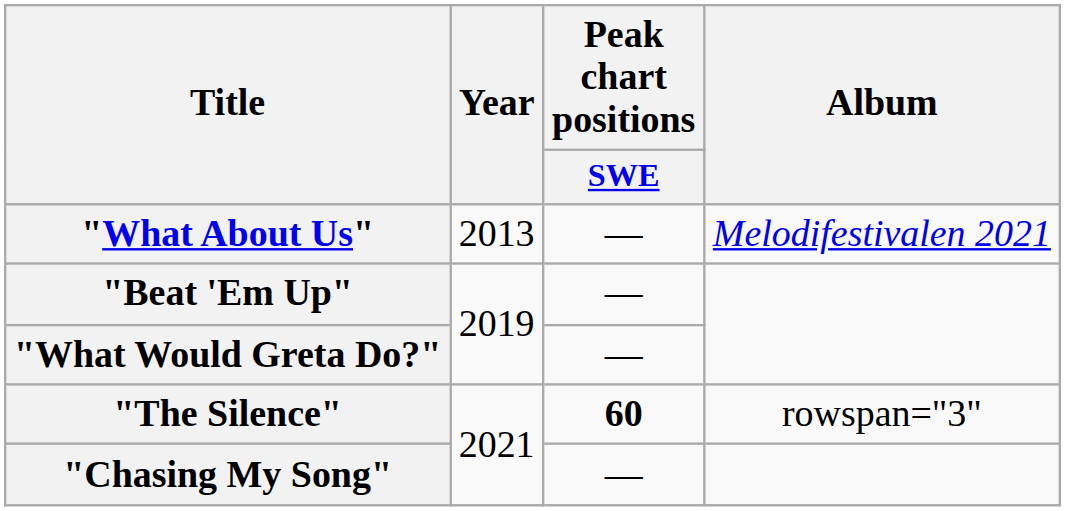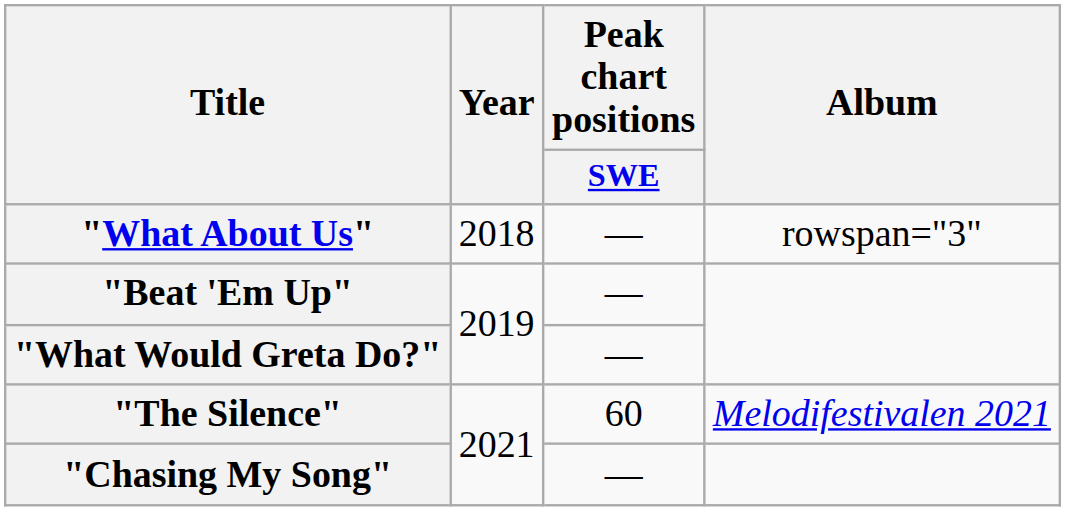(497, 233) 2013 -> (497, 233) 2018
(882, 233) Melodifestivalen 2021 -> (882, 233) rowspan="3"
(624, 413) bold -> (624, 413) normal
(882, 413) rowspan="3" -> (882, 413) Melodifestivalen 2021
